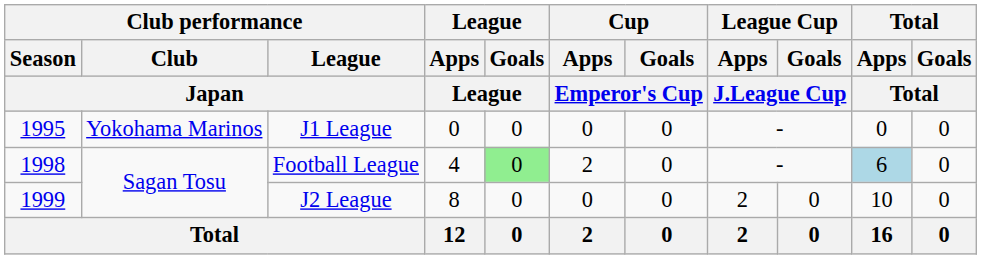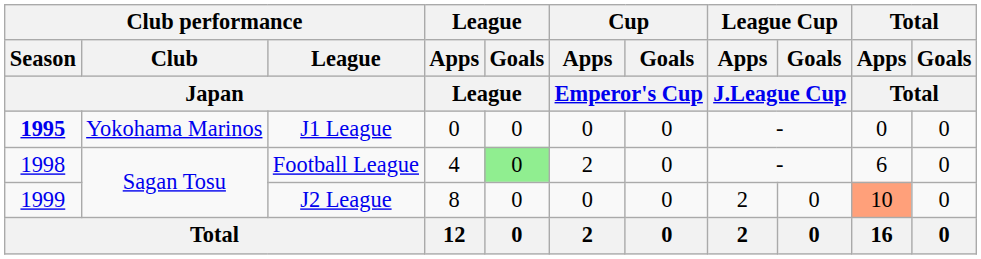(43, 128) normal -> (43, 128) bold
(882, 164) lightblue background -> (882, 164) no background
(882, 199) no background -> (882, 199) lightsalmon background
